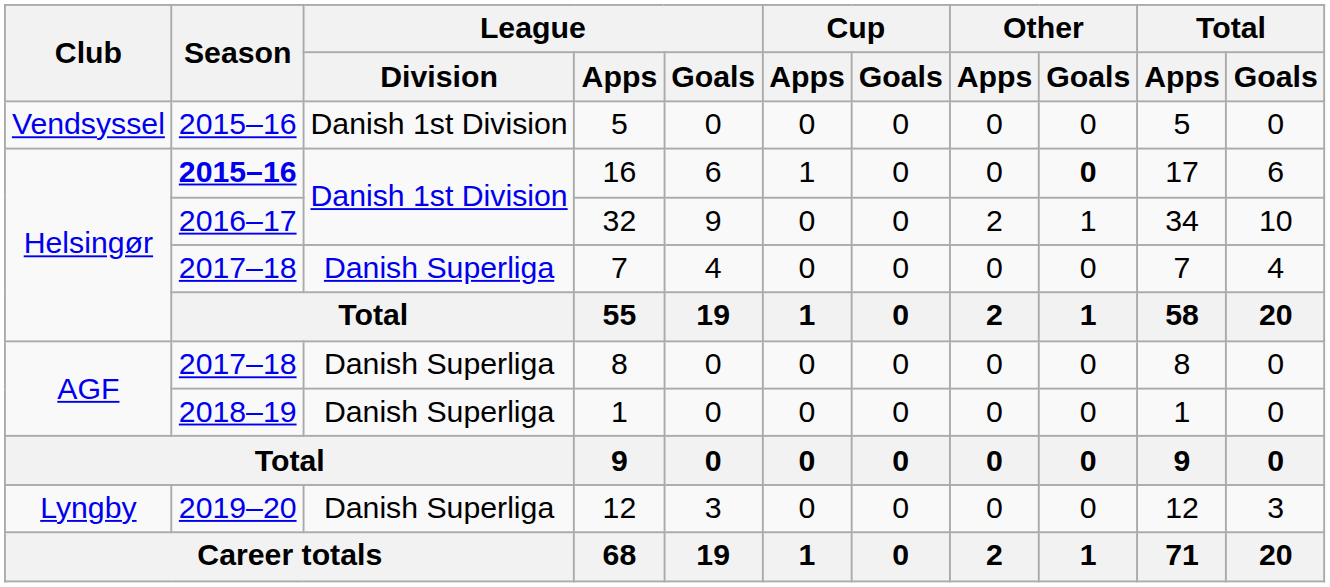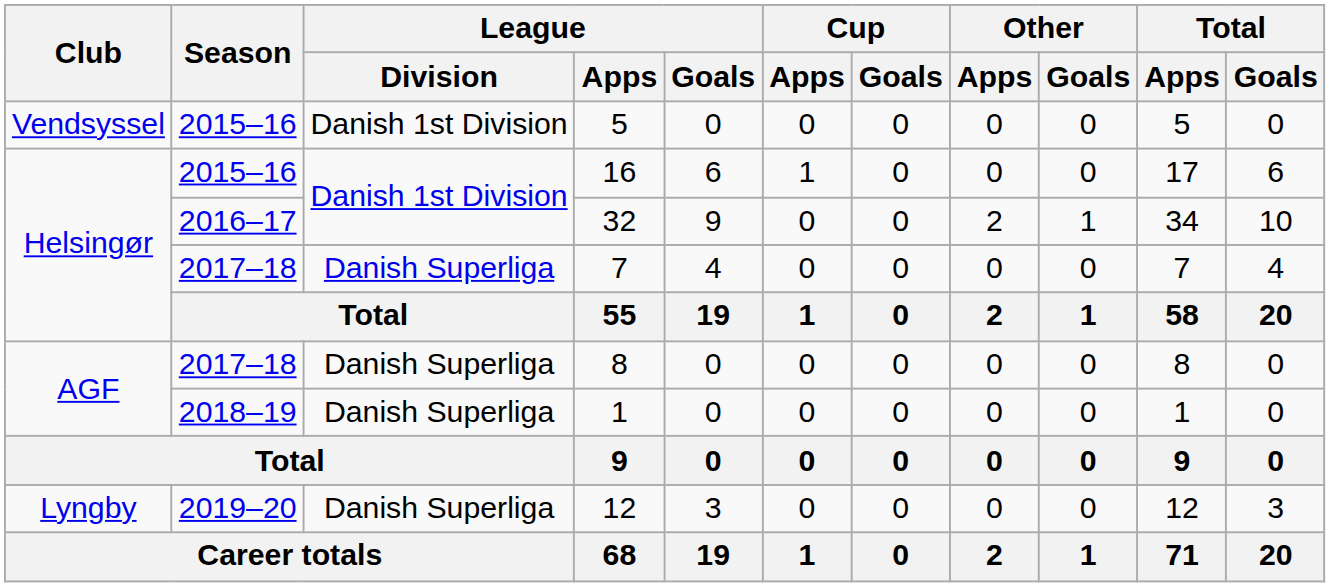(238, 172) bold -> (238, 172) normal
(1088, 172) bold -> (1088, 172) normal
